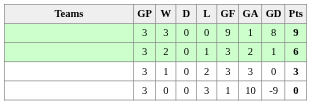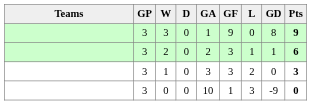columns swapped: (207, 14) <-> (250, 14)
